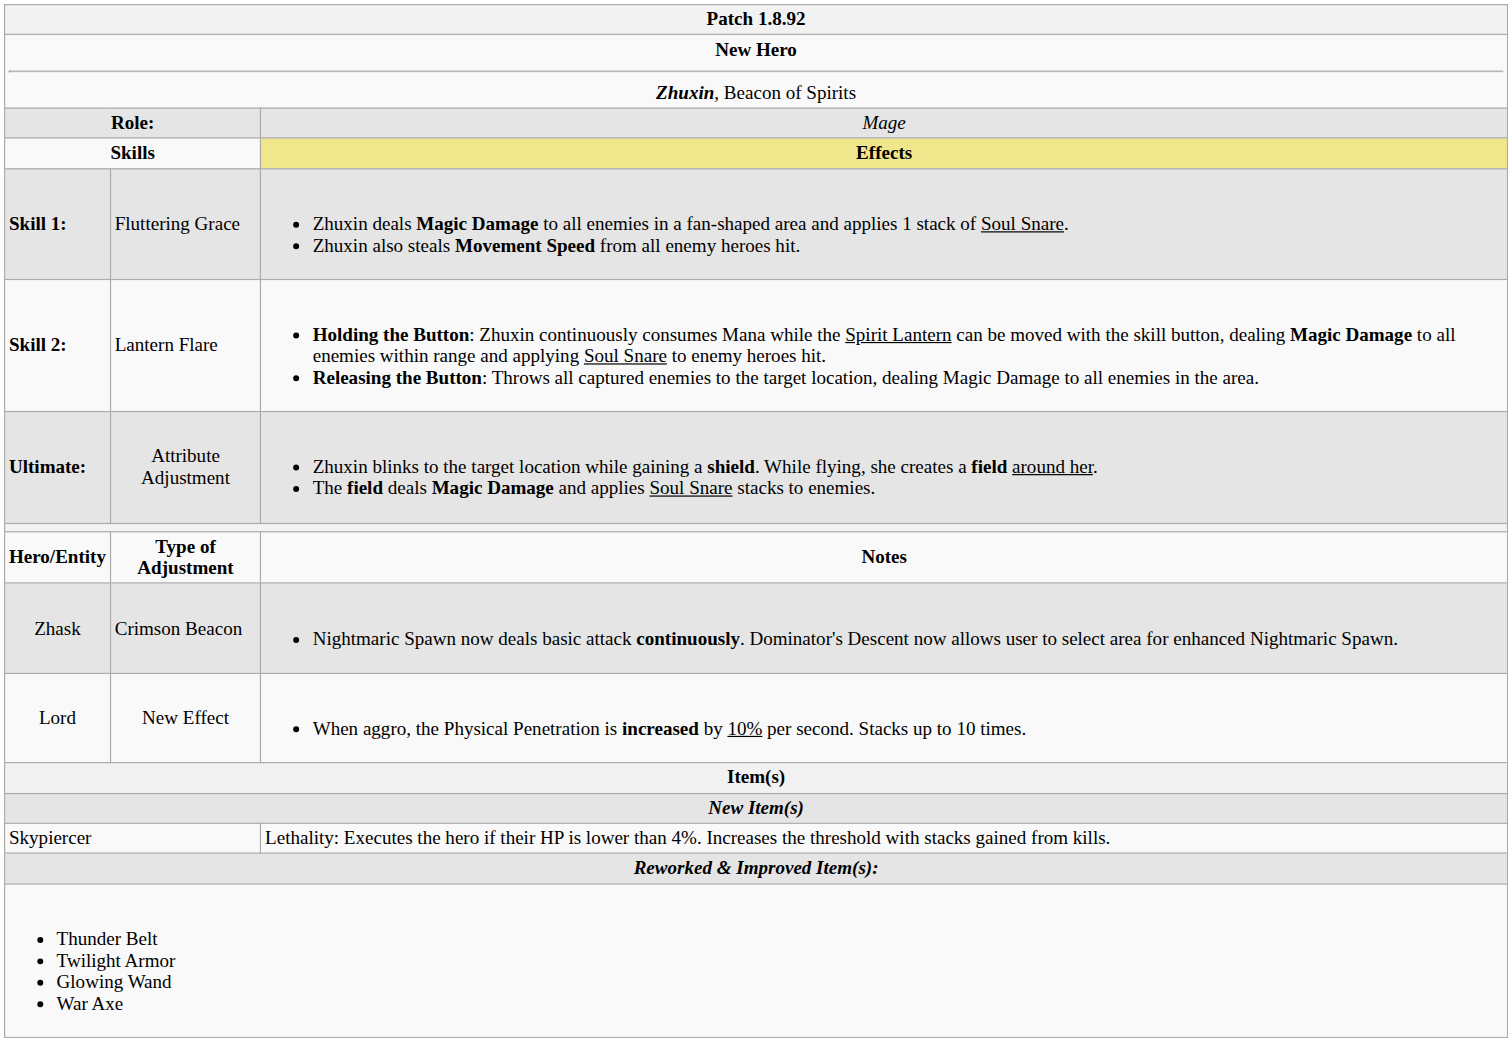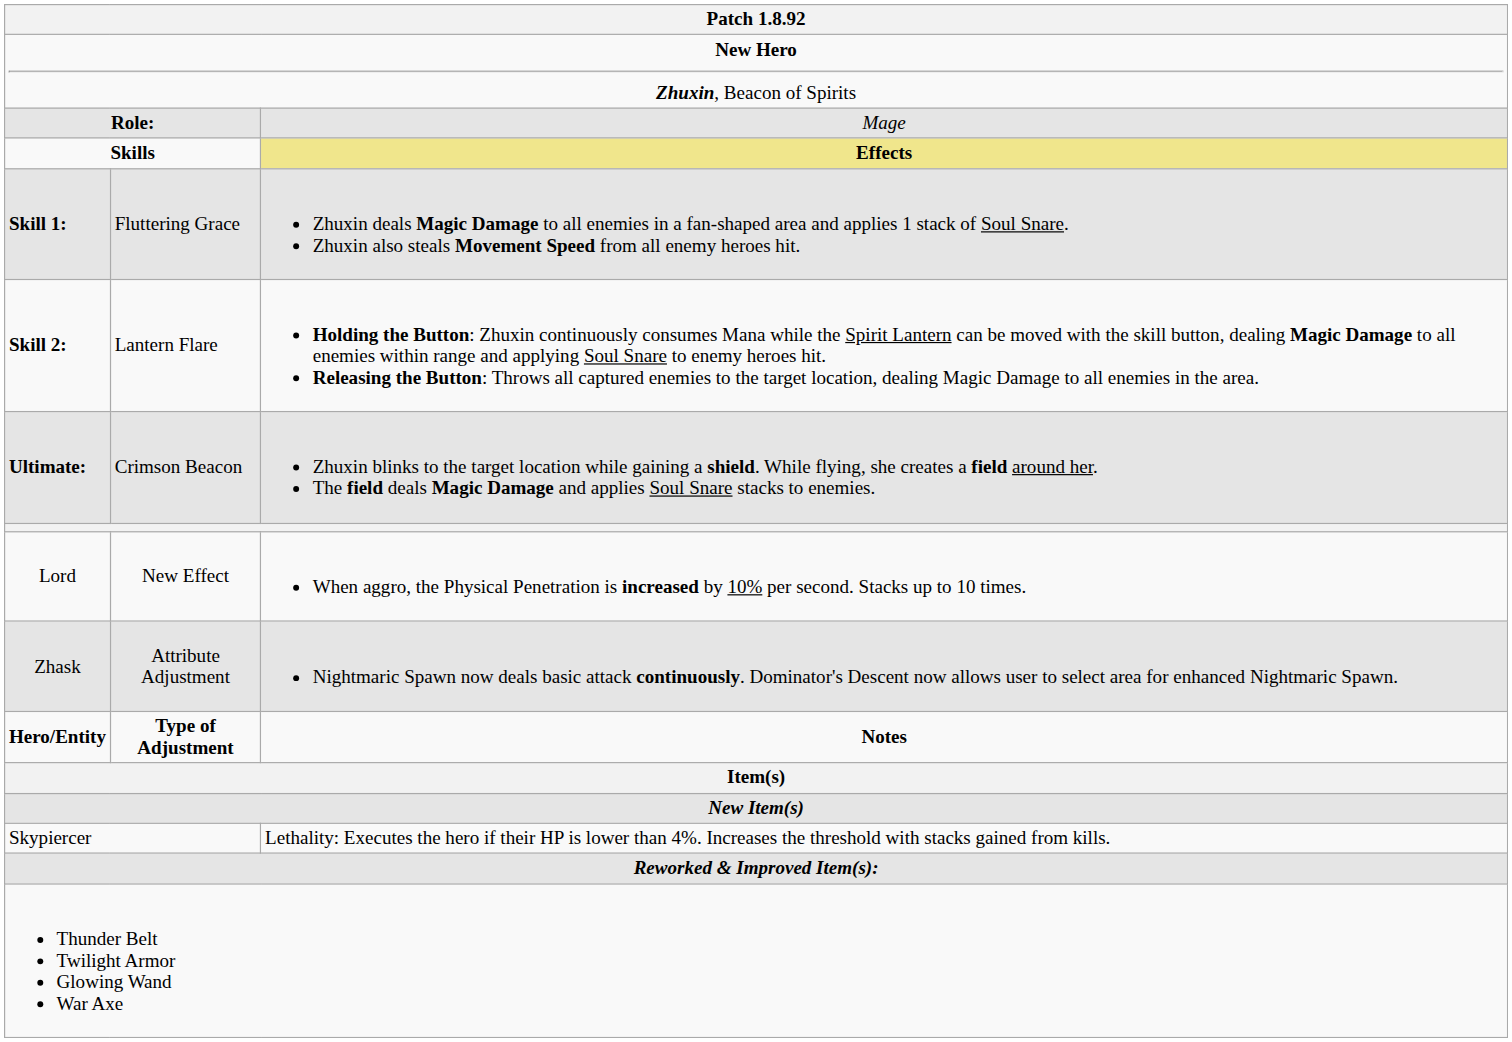(186, 467) Attribute Adjustment -> (178, 467) Crimson Beacon
rows swapped: (57, 557) <-> (57, 717)
(178, 628) Crimson Beacon -> (186, 666) Attribute Adjustment
